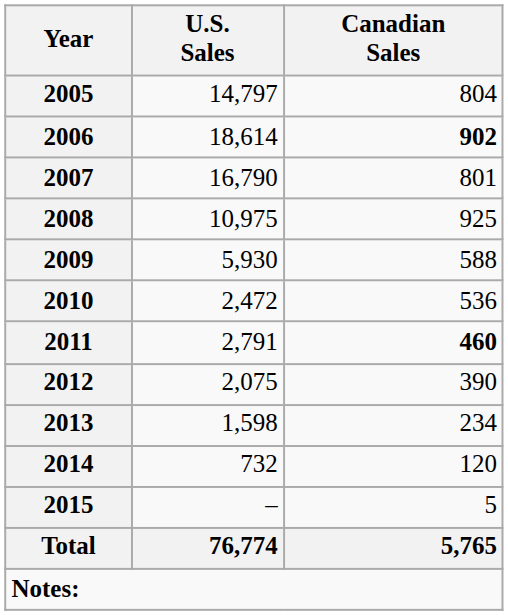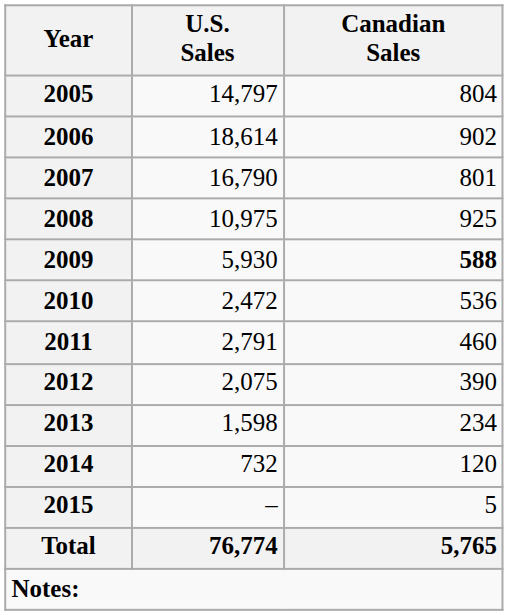(478, 136) bold -> (478, 136) normal
(478, 259) normal -> (478, 259) bold
(478, 342) bold -> (478, 342) normal
